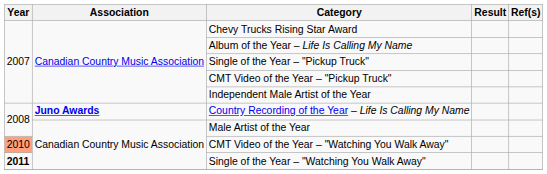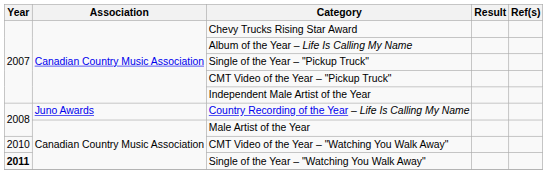(67, 111) bold -> (64, 111) normal
(18, 144) lightsalmon background -> (18, 144) no background
